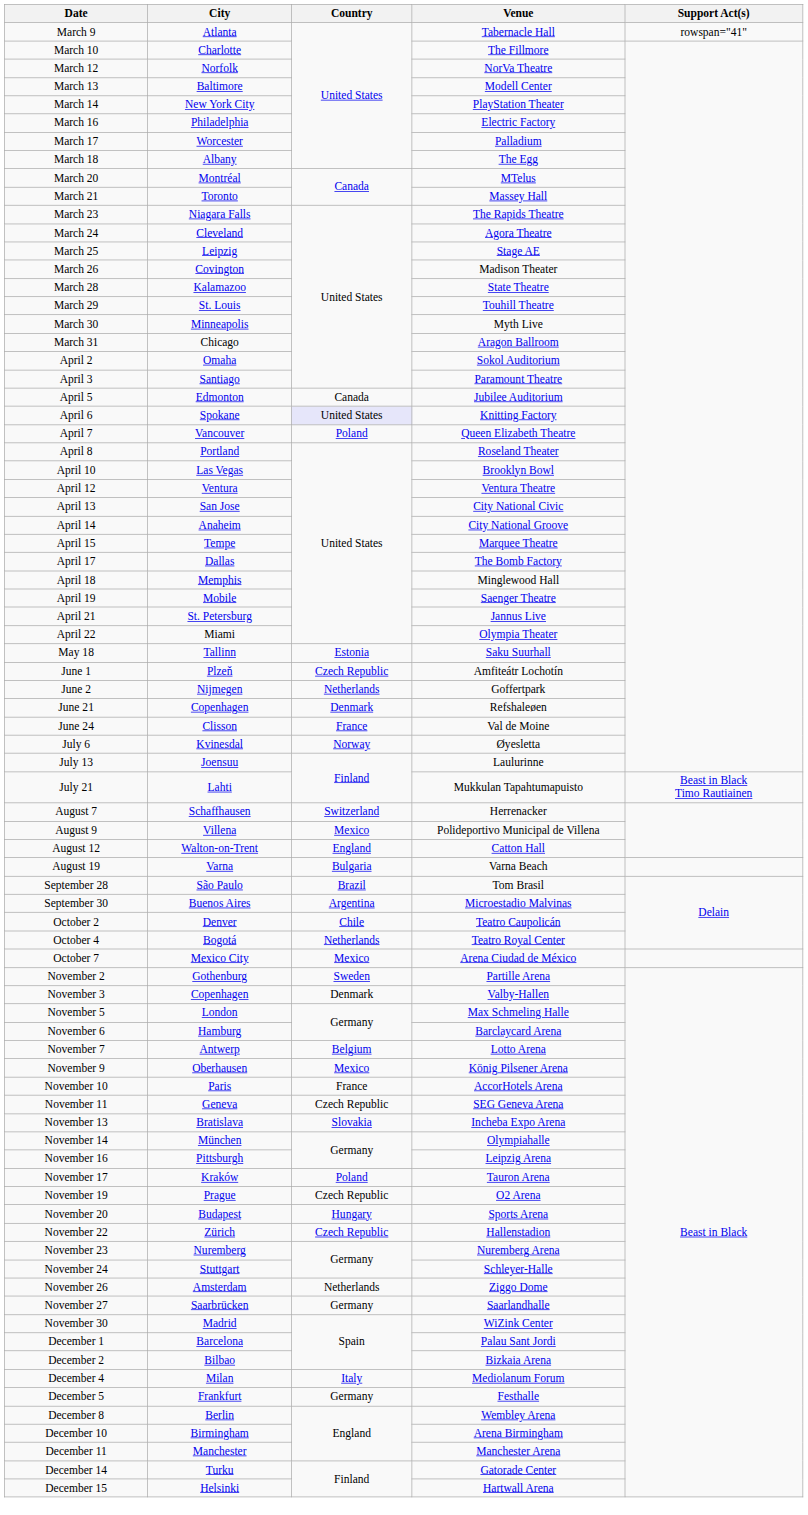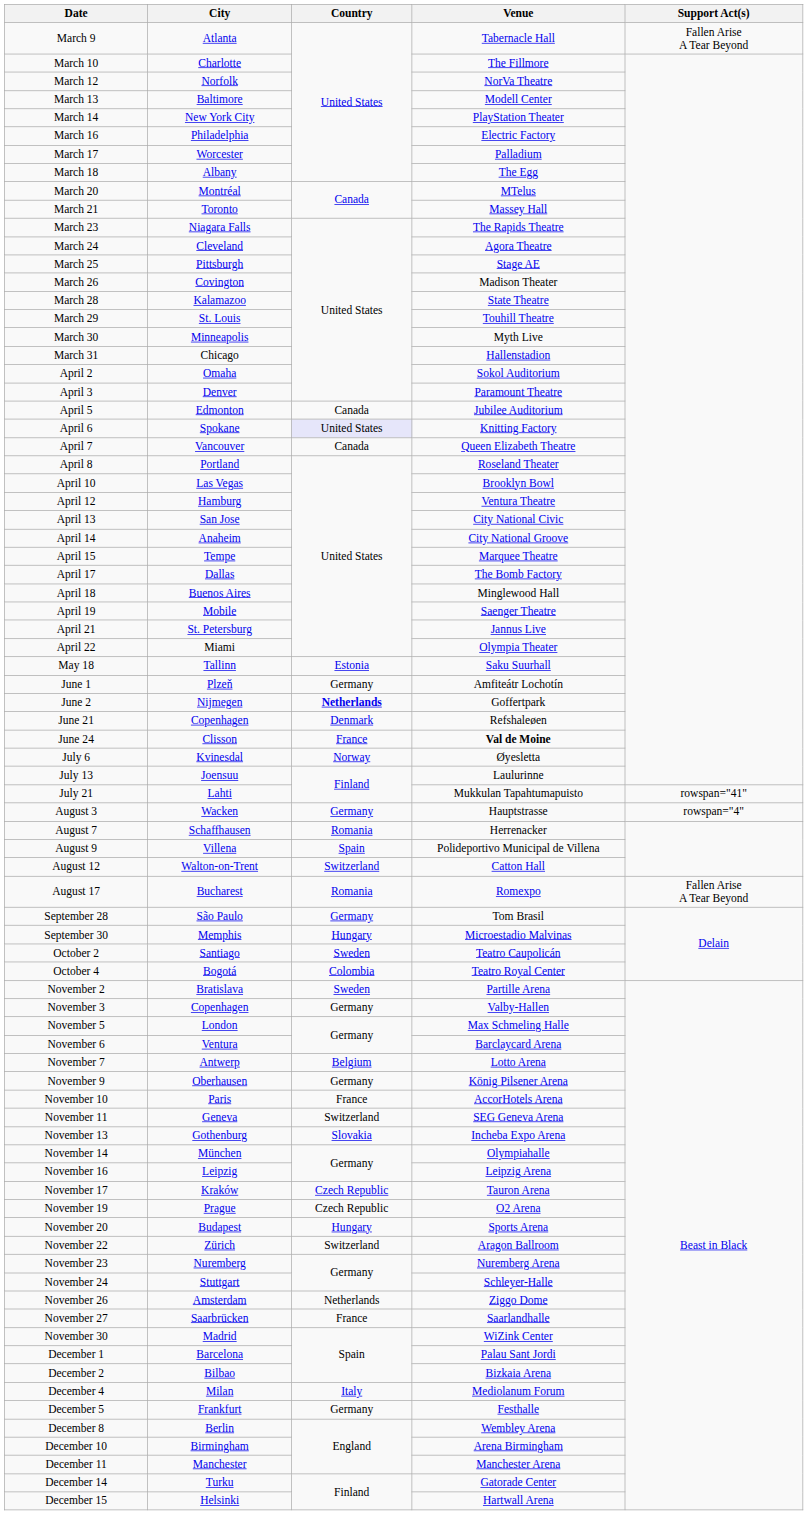(714, 31) rowspan="41" -> (714, 38) Fallen Arise A Tear Beyond
(220, 251) Leipzig -> (220, 264) Pittsburgh
(518, 342) Aragon Ballroom -> (518, 355) Hallenstadion
(220, 379) Santiago -> (220, 391) Denver
(352, 433) Poland -> (352, 446) Canada
(220, 488) Ventura -> (220, 501) Hamburg
(220, 580) Memphis -> (220, 592) Buenos Aires
(352, 671) Czech Republic -> (352, 684) Germany
(352, 689) normal -> (352, 702) bold
(518, 726) normal -> (518, 739) bold
(714, 787) Beast in Black Timo Rautiainen -> (714, 793) rowspan="41"
+ row: (76, 812)
(352, 812) Switzerland -> (352, 830) Romania
(352, 830) Mexico -> (352, 848) Spain
(352, 848) England -> (352, 867) Switzerland
+ row: (76, 891)
- row: (76, 867)
(352, 885) Brazil -> (352, 916) Germany
(220, 903) Buenos Aires -> (220, 934) Memphis
(352, 903) Argentina -> (352, 934) Hungary
(220, 921) Denver -> (220, 953) Santiago
(352, 921) Chile -> (352, 953) Sweden
(352, 940) Netherlands -> (352, 971) Colombia
- row: (76, 958)
(220, 976) Gothenburg -> (220, 989) Bratislava
(352, 994) Denmark -> (352, 1007) Germany
(220, 1031) Hamburg -> (220, 1044) Ventura
(352, 1067) Mexico -> (352, 1080) Germany
(352, 1104) Czech Republic -> (352, 1117) Switzerland
(220, 1122) Bratislava -> (220, 1135) Gothenburg
(220, 1159) Pittsburgh -> (220, 1172) Leipzig
(352, 1177) Poland -> (352, 1190) Czech Republic
(352, 1232) Czech Republic -> (352, 1245) Switzerland
(518, 1232) Hallenstadion -> (518, 1245) Aragon Ballroom
(352, 1305) Germany -> (352, 1318) France
